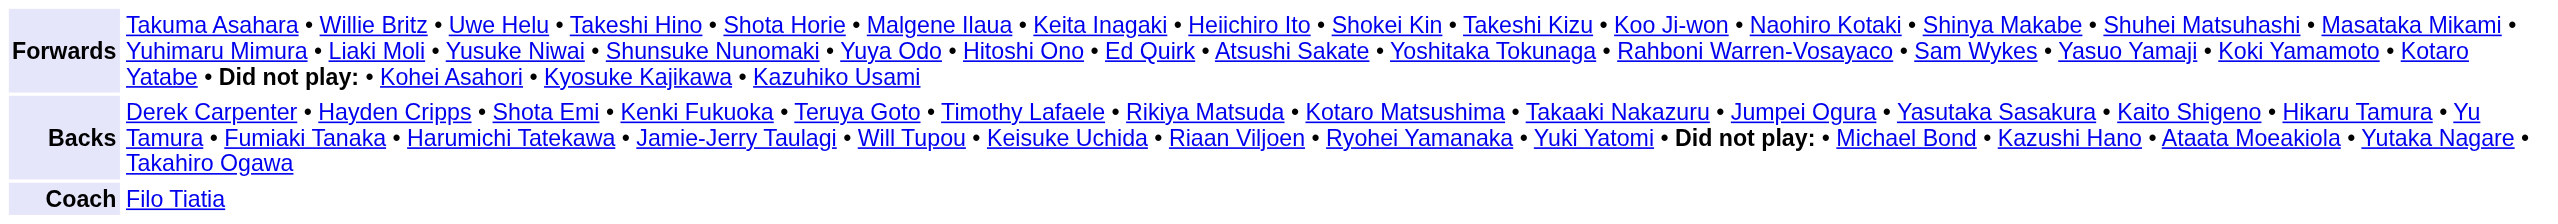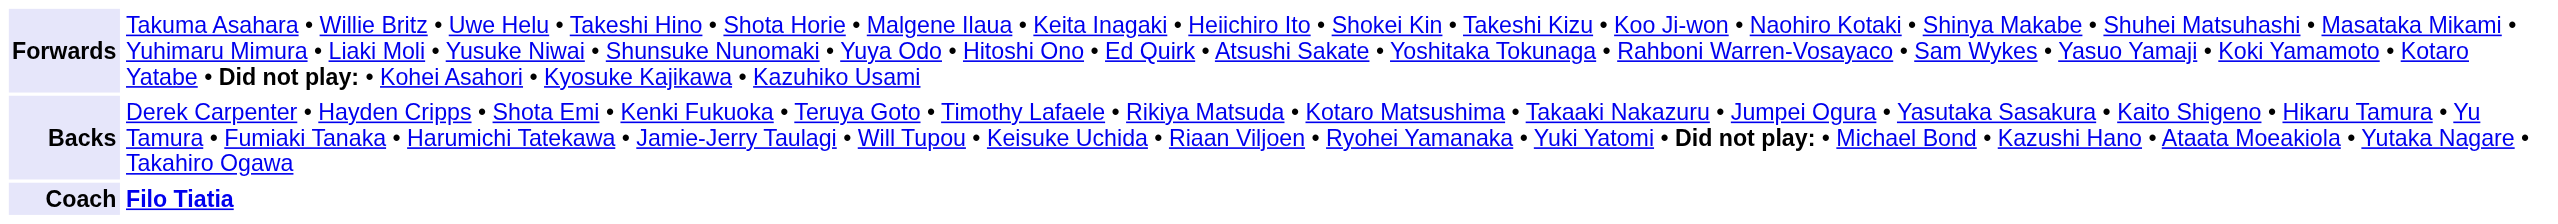(176, 199) normal -> (180, 199) bold
